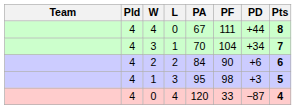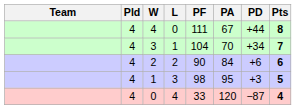columns swapped: (227, 12) <-> (199, 12)
